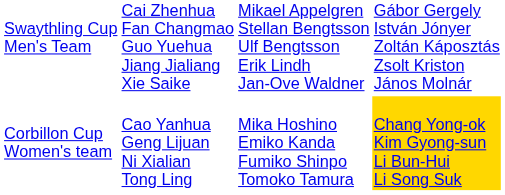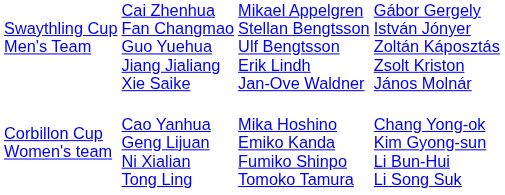(430, 152) gold background -> (430, 152) no background
